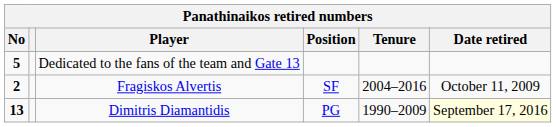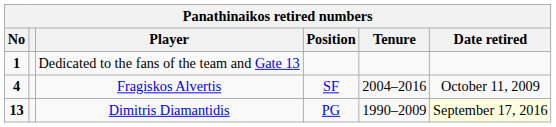(17, 63) 5 -> (17, 63) 1
(17, 87) 2 -> (17, 87) 4
